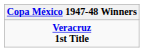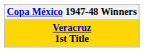(72, 33) no background -> (72, 33) gold background
